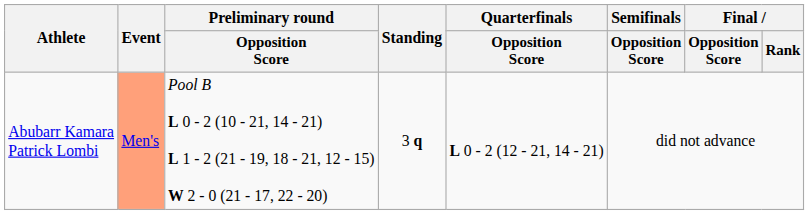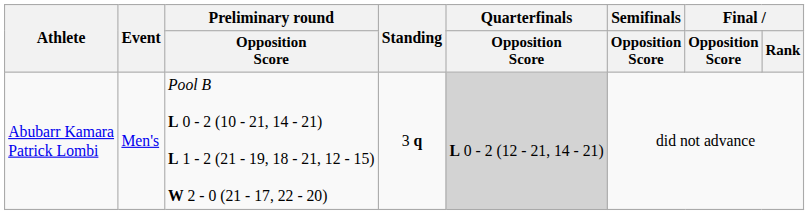(140, 141) lightsalmon background -> (140, 141) no background
(527, 150) no background -> (527, 150) lightgrey background
